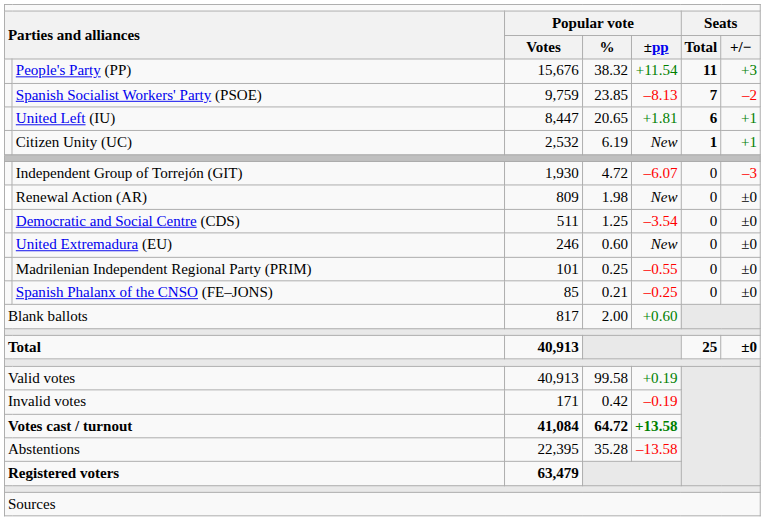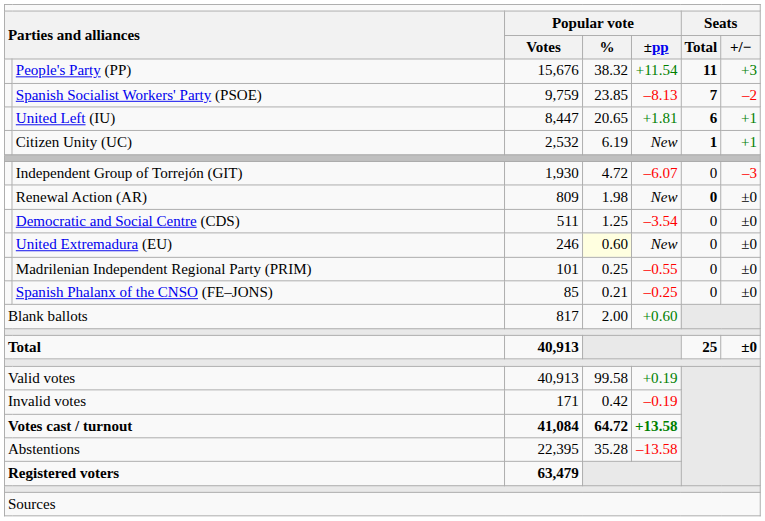(714, 197) normal -> (714, 197) bold
(615, 244) no background -> (615, 244) lightyellow background
